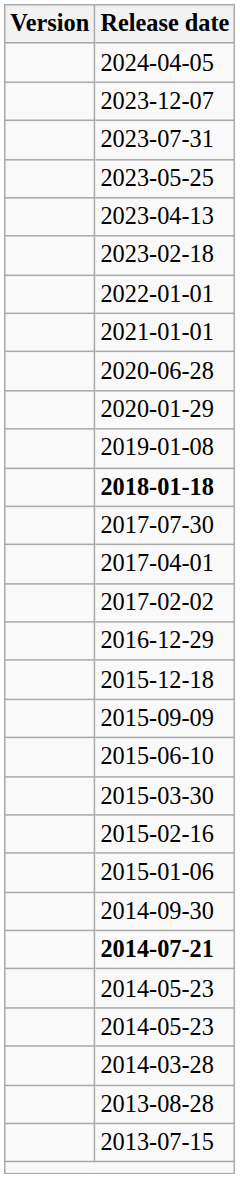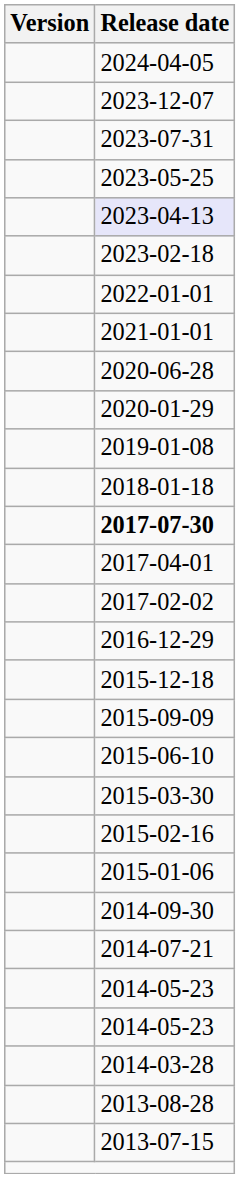(157, 216) no background -> (157, 216) lavender background
(157, 486) bold -> (157, 486) normal
(157, 525) normal -> (157, 525) bold
(157, 949) bold -> (157, 949) normal
